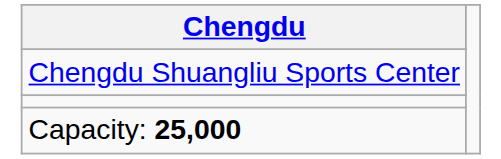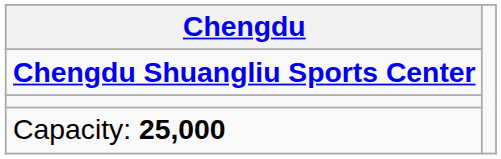(244, 71) normal -> (244, 71) bold
